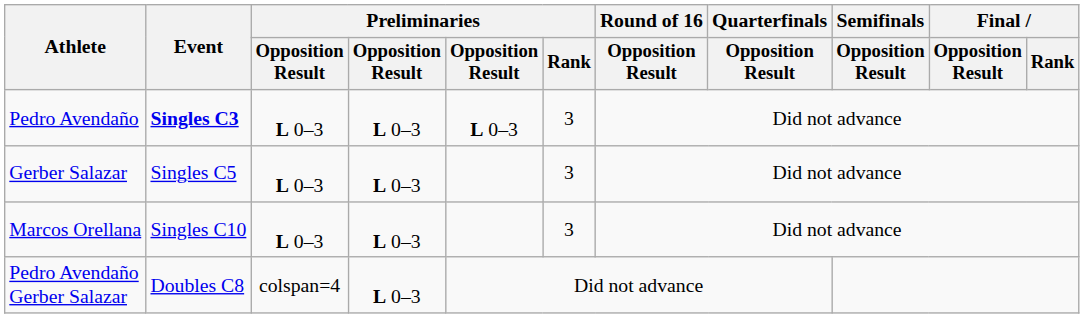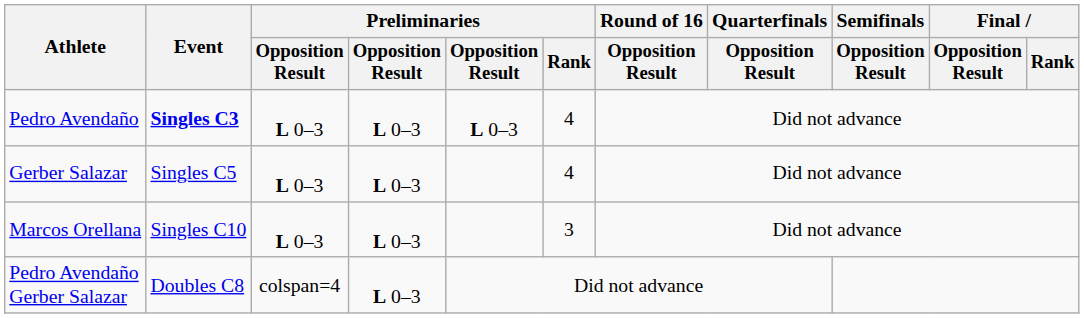(569, 118) 3 -> (569, 118) 4
(569, 173) 3 -> (569, 173) 4
